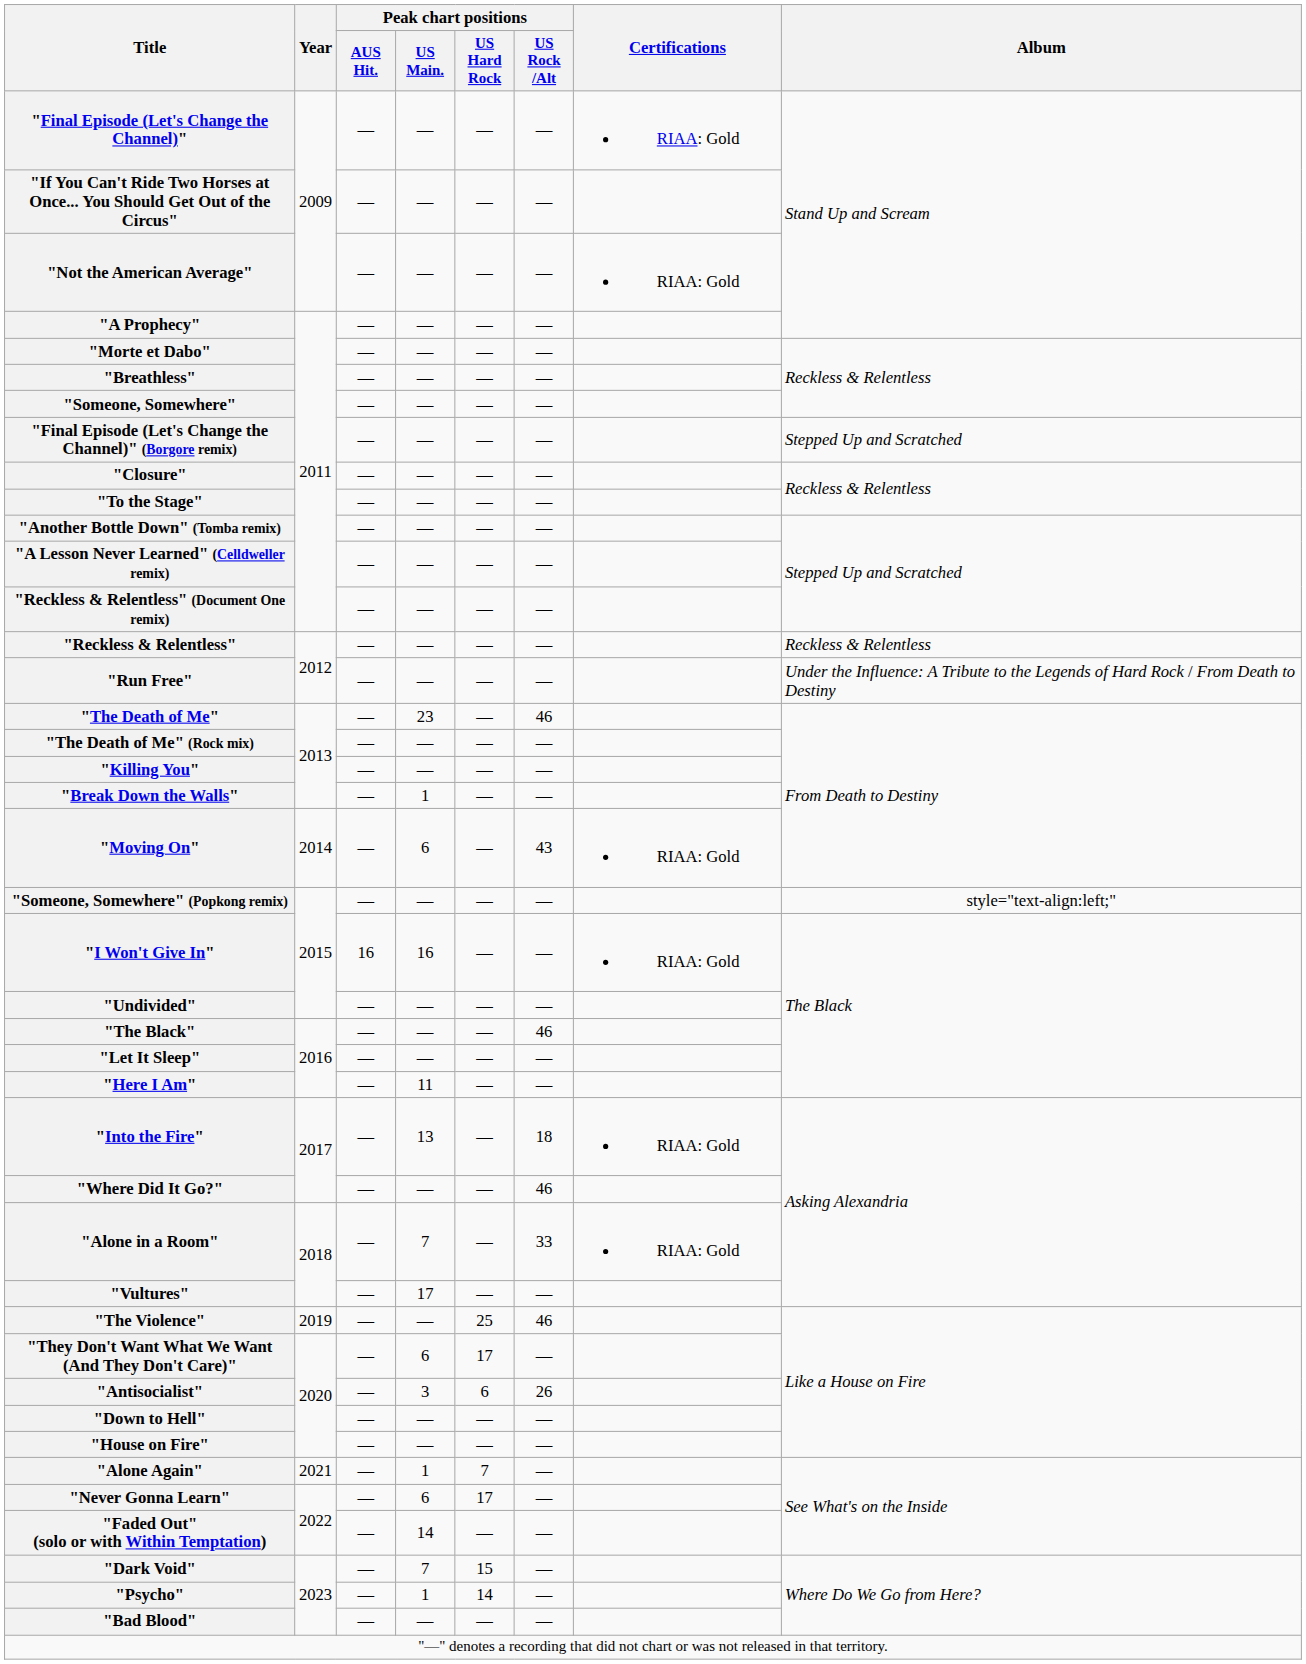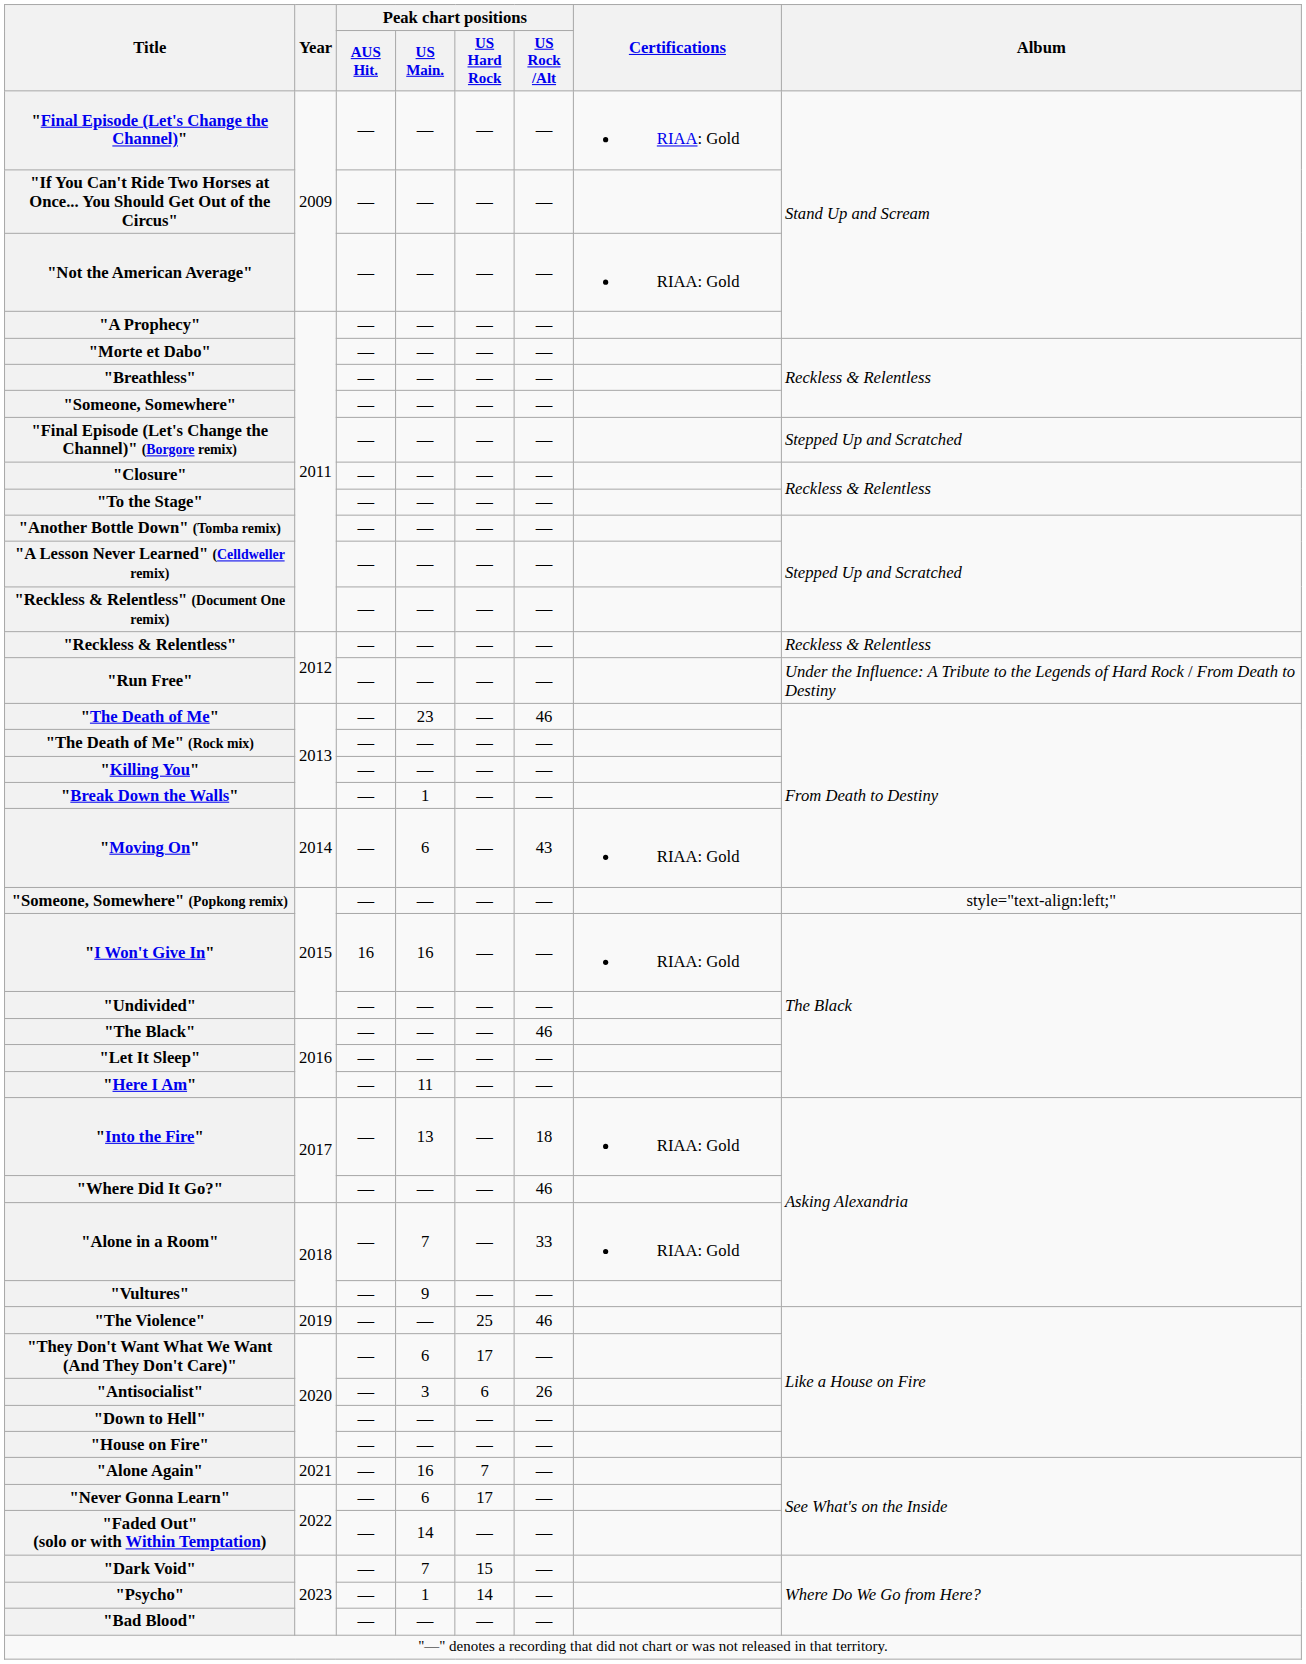(425, 1293) 17 -> (425, 1293) 9
(425, 1470) 1 -> (425, 1470) 16
